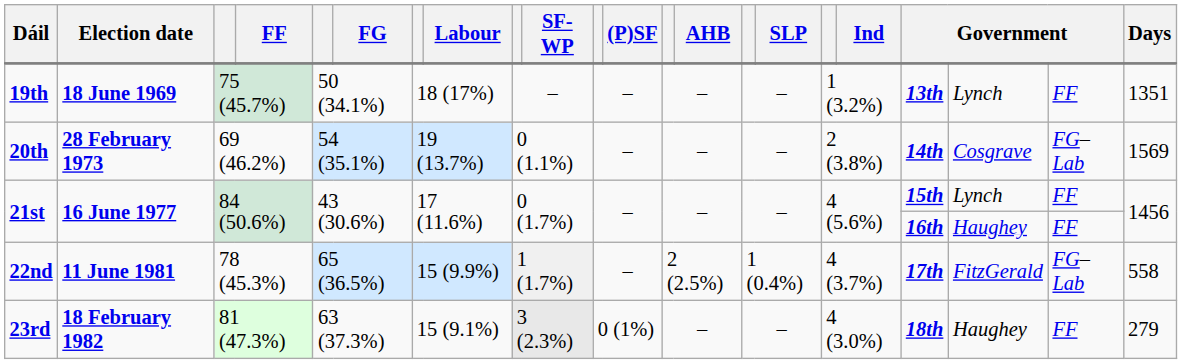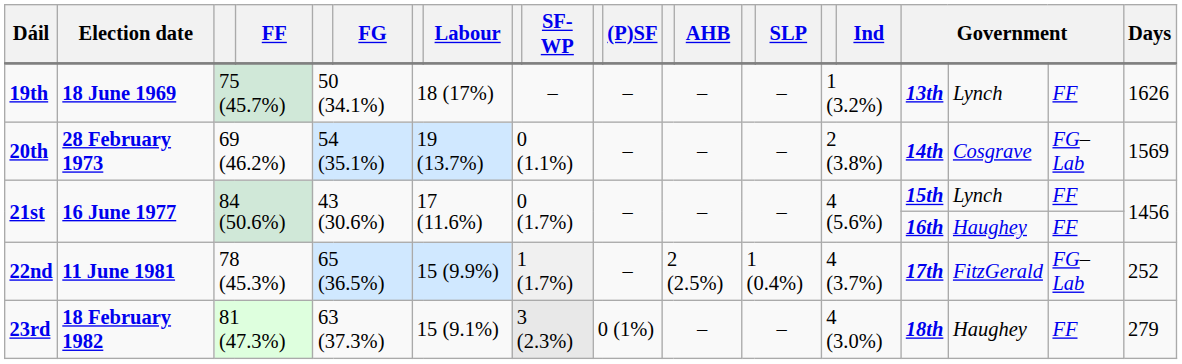(1148, 93) 1351 -> (1148, 93) 1626
(1143, 271) 558 -> (1143, 271) 252
